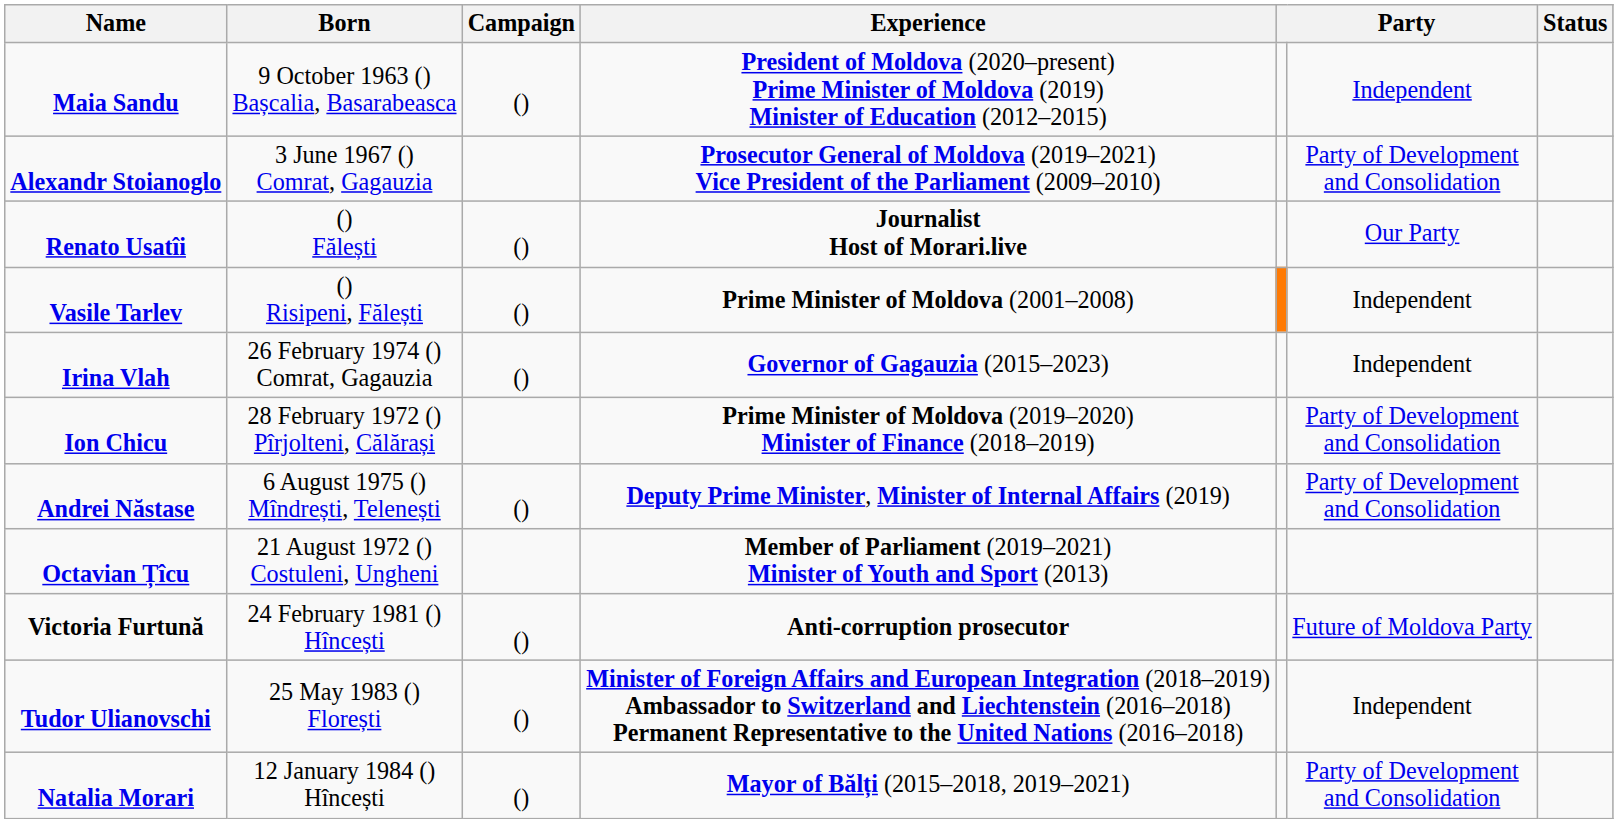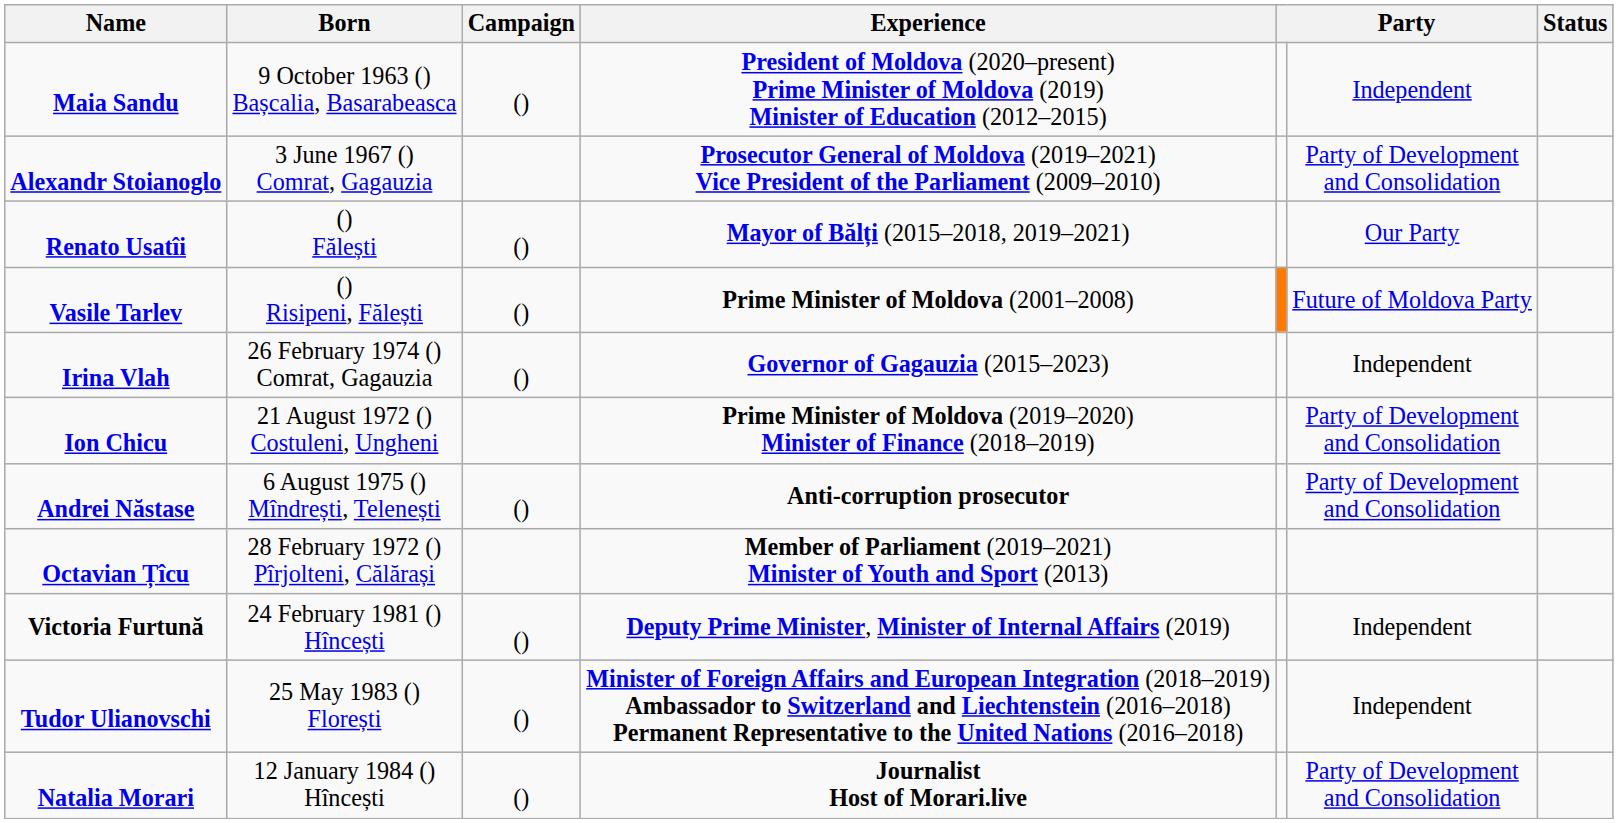(928, 233) Journalist Host of Morari.live -> (928, 233) Mayor of Bălți (2015–2018, 2019–2021)
(1412, 299) Independent -> (1412, 299) Future of Moldova Party
(344, 430) 28 February 1972 () Pîrjolteni, Călărași -> (344, 430) 21 August 1972 () Costuleni, Ungheni
(928, 495) Deputy Prime Minister, Minister of Internal Affairs (2019) -> (928, 495) Anti-corruption prosecutor
(344, 561) 21 August 1972 () Costuleni, Ungheni -> (344, 561) 28 February 1972 () Pîrjolteni, Călărași
(928, 626) Anti-corruption prosecutor -> (928, 626) Deputy Prime Minister, Minister of Internal Affairs (2019)
(1412, 626) Future of Moldova Party -> (1412, 626) Independent
(928, 784) Mayor of Bălți (2015–2018, 2019–2021) -> (928, 784) Journalist Host of Morari.live
